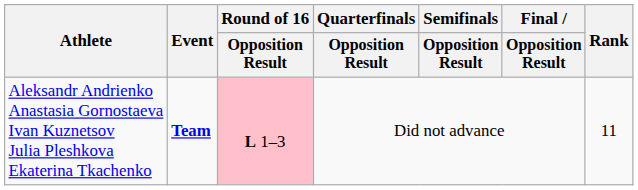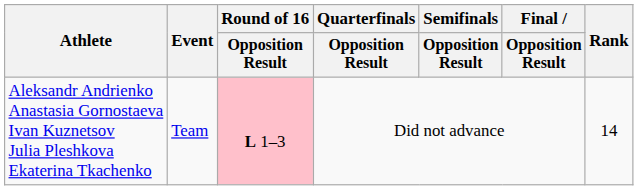(191, 131) bold -> (190, 131) normal
(609, 131) 11 -> (609, 131) 14
